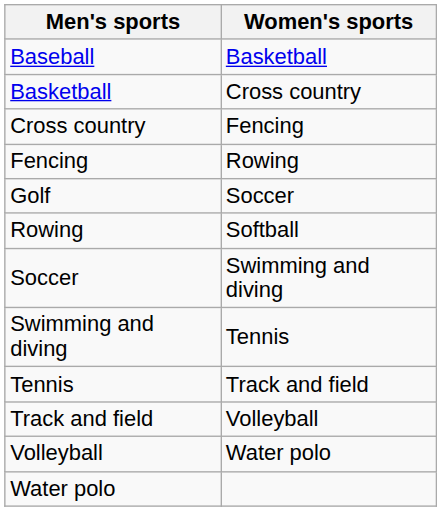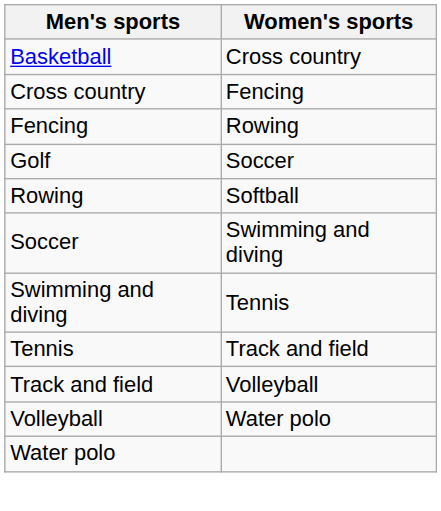- row: (52, 56)
